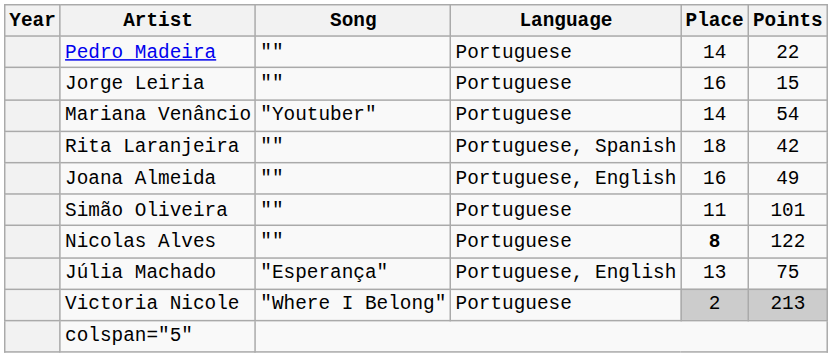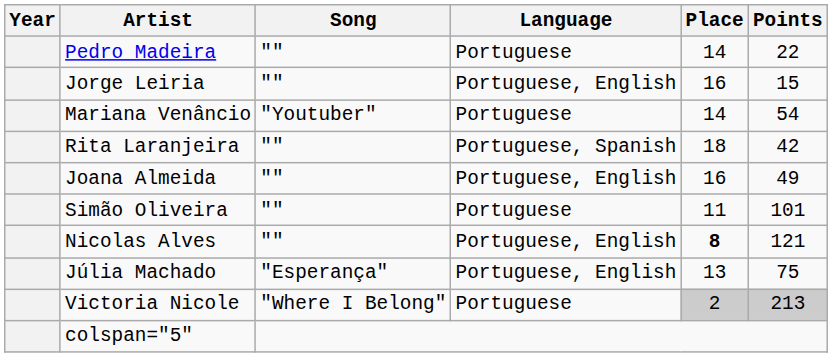(514, 84) Portuguese -> (566, 84) Portuguese, English
(514, 242) Portuguese -> (566, 242) Portuguese, English
(788, 242) 122 -> (788, 242) 121
